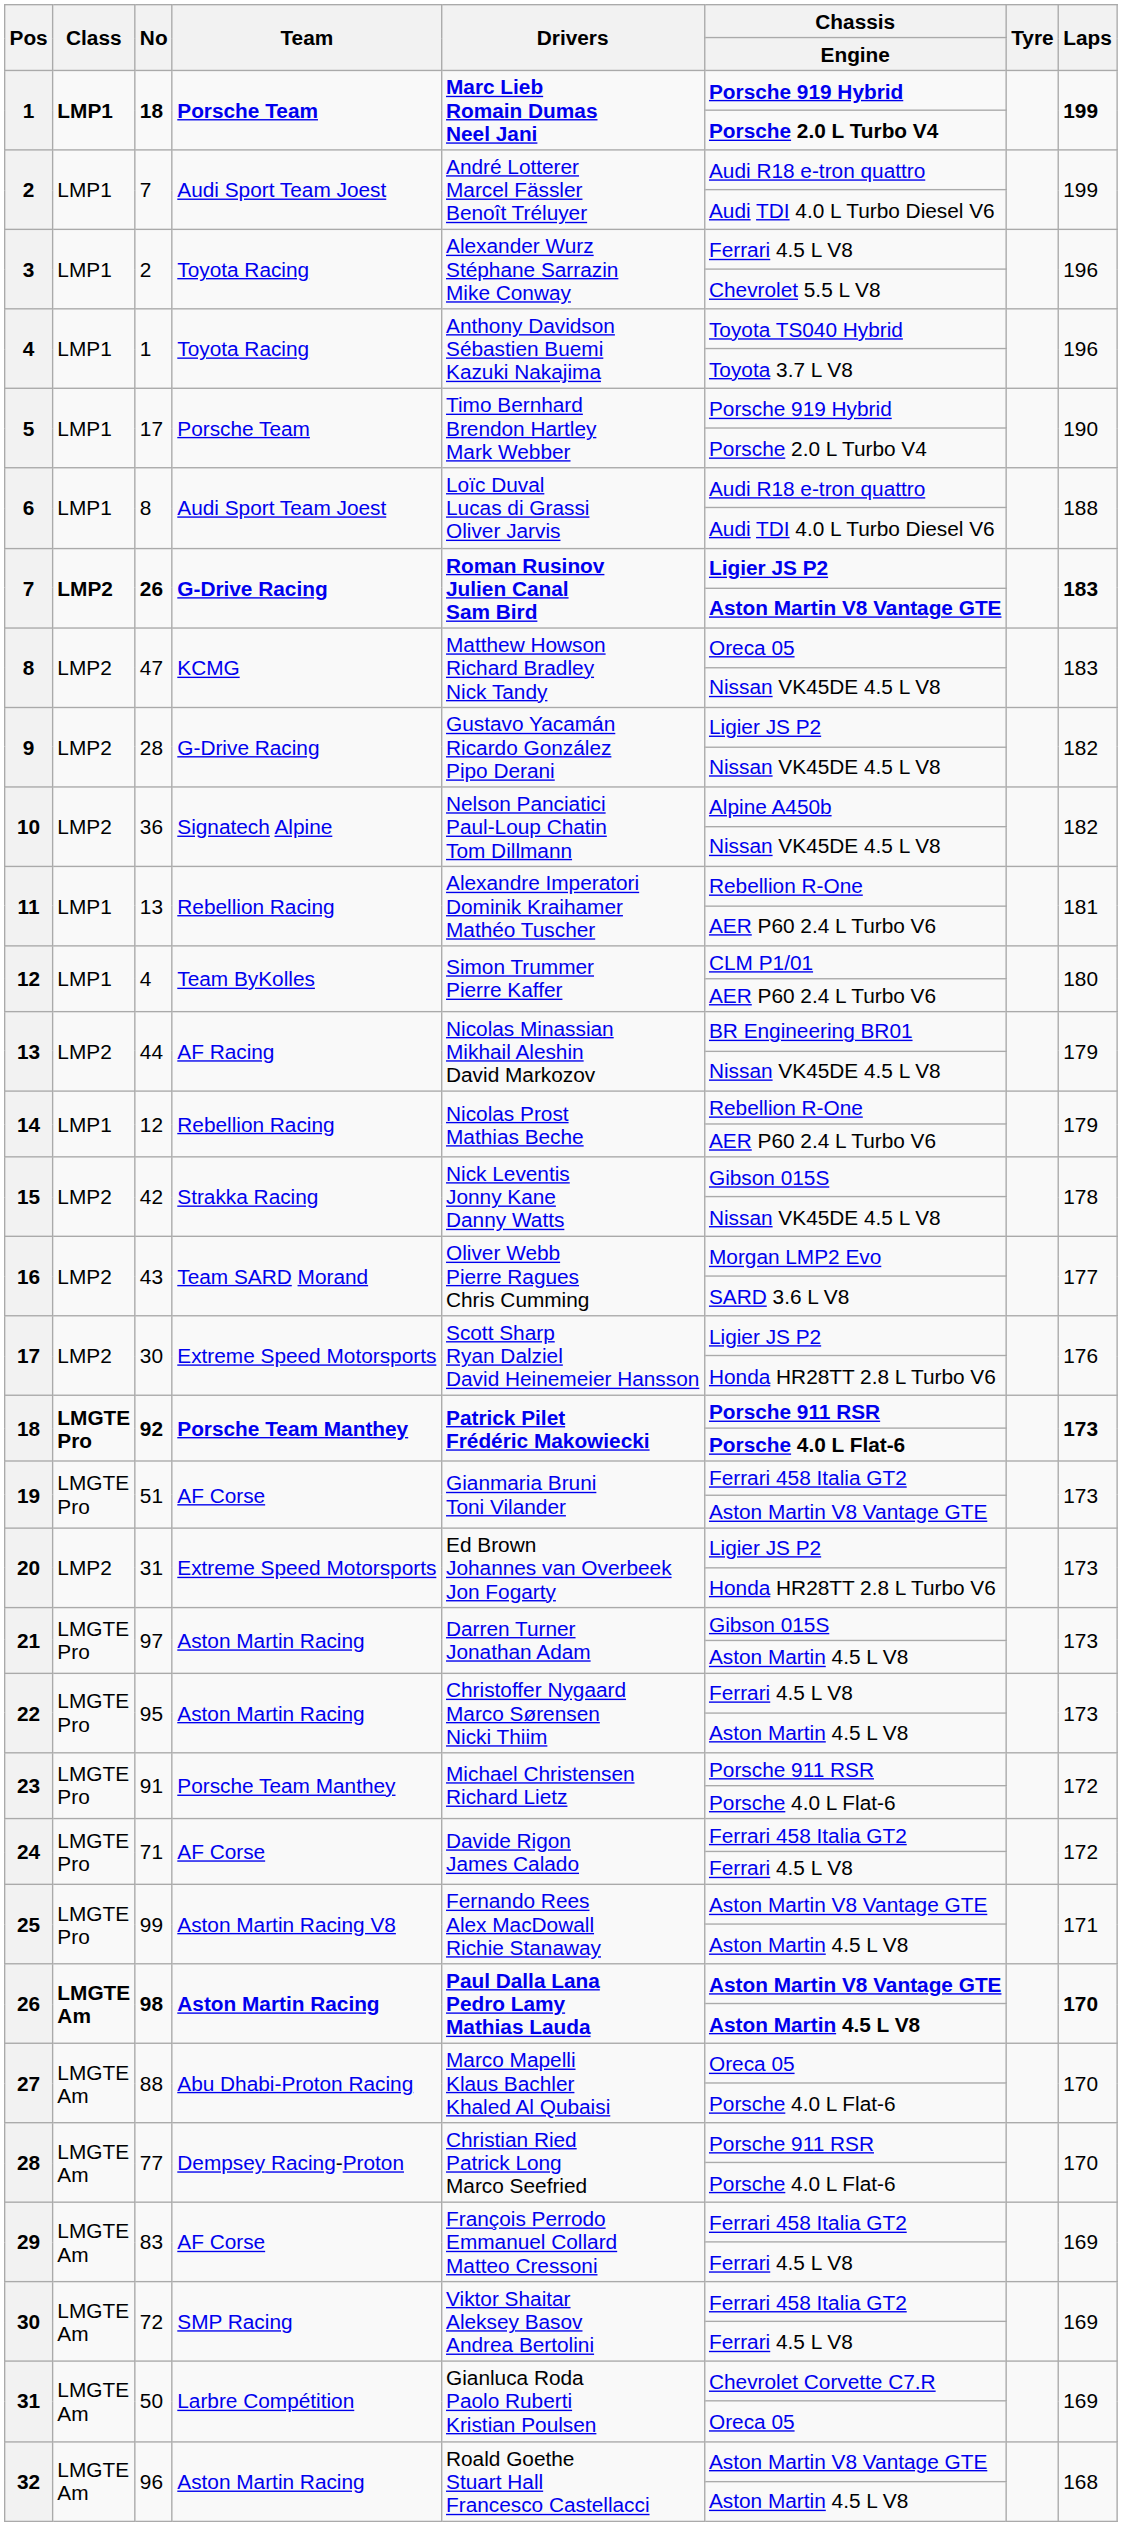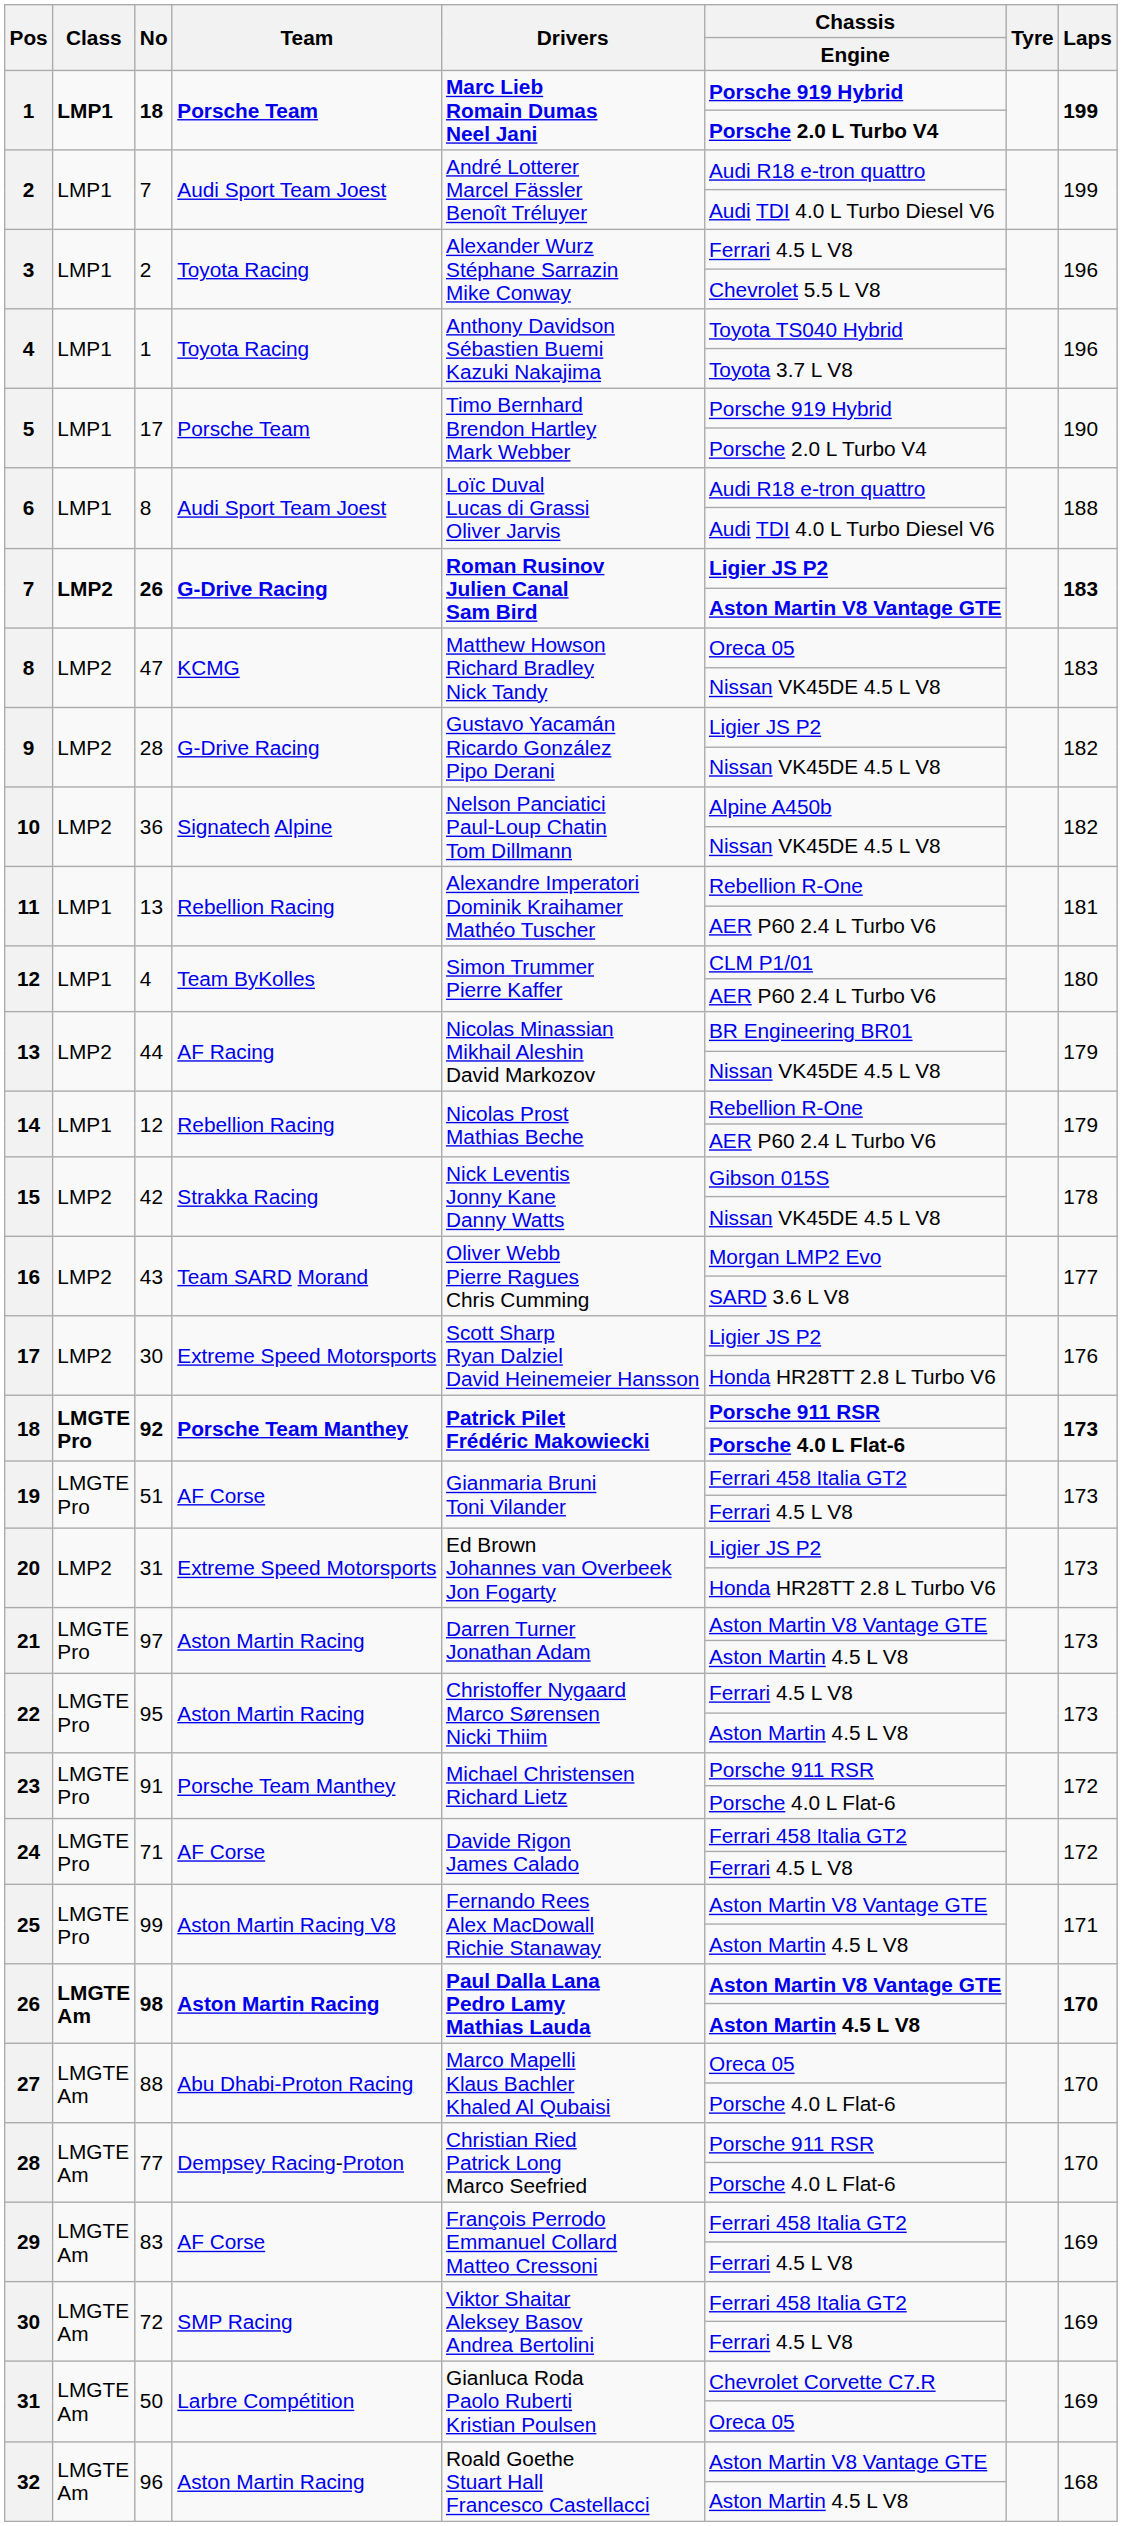(848, 1511) Aston Martin V8 Vantage GTE -> (781, 1511) Ferrari 4.5 L V8
(769, 1624) Gibson 015S -> (848, 1624) Aston Martin V8 Vantage GTE
